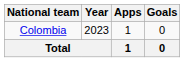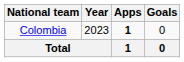(128, 30) normal -> (128, 30) bold
